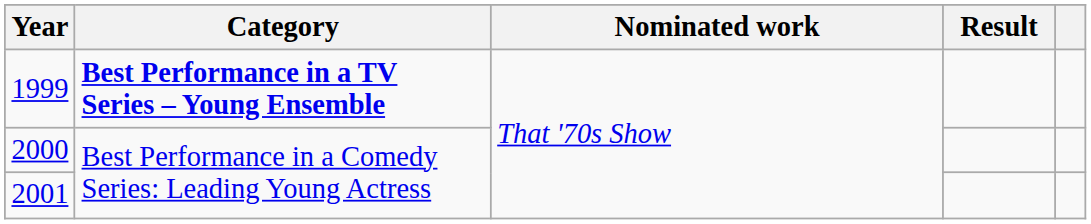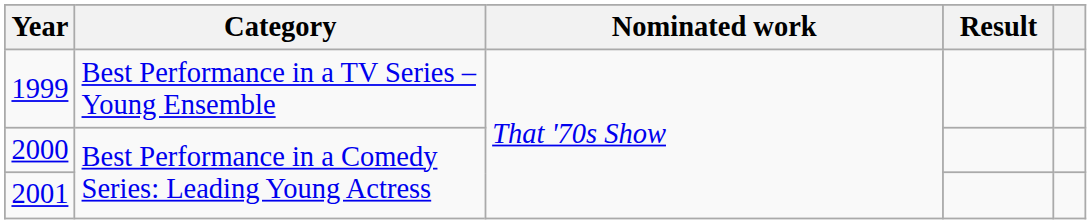(239, 88) bold -> (279, 88) normal
